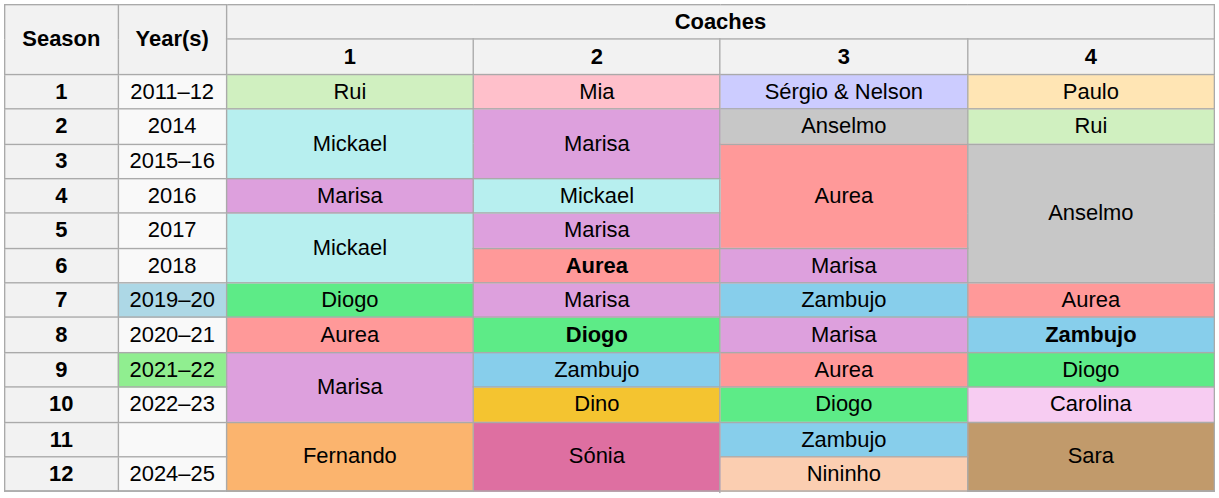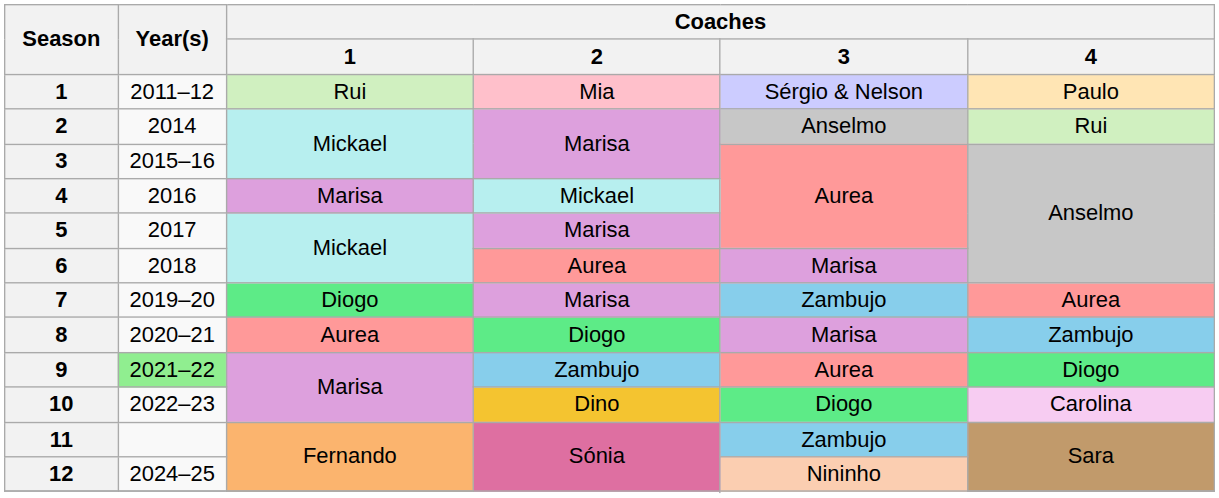(597, 265) bold -> (597, 265) normal
(172, 299) lightblue background -> (172, 299) no background
(597, 334) bold -> (597, 334) normal
(1091, 334) bold -> (1091, 334) normal
